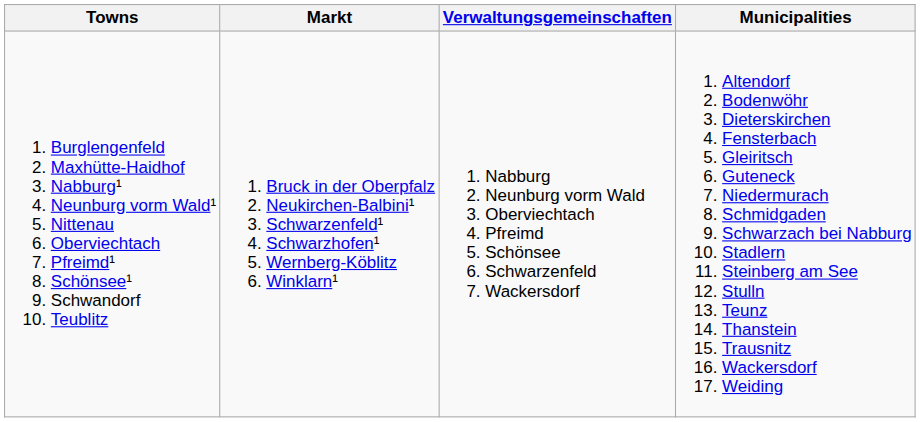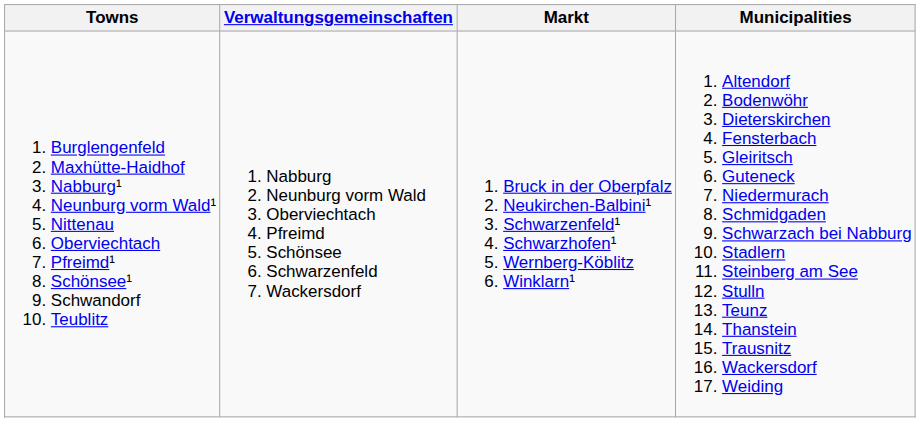columns swapped: (329, 17) <-> (557, 17)
